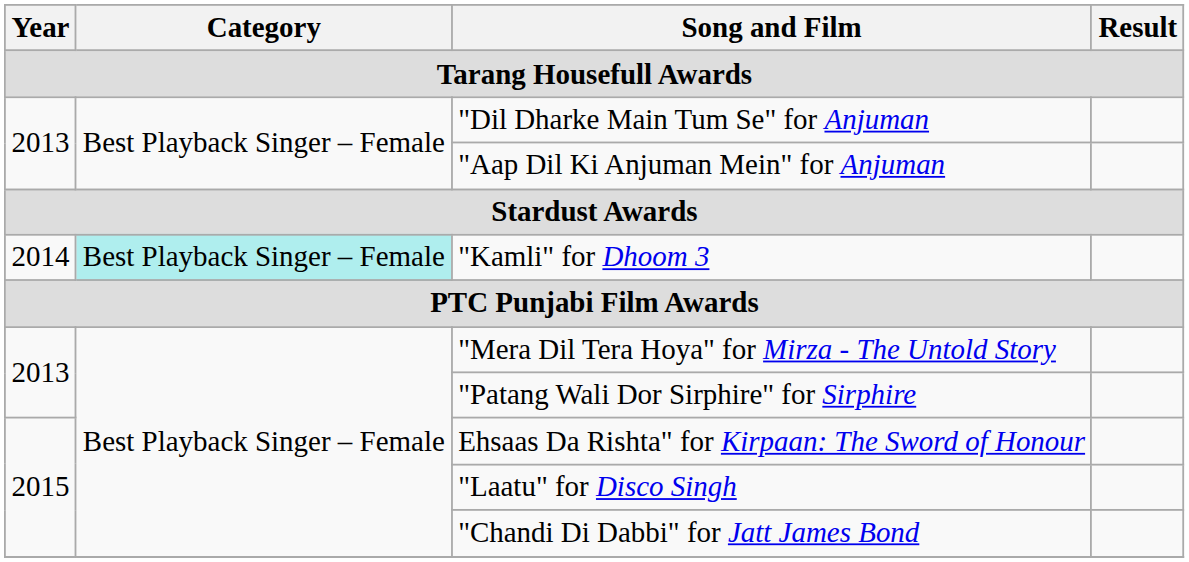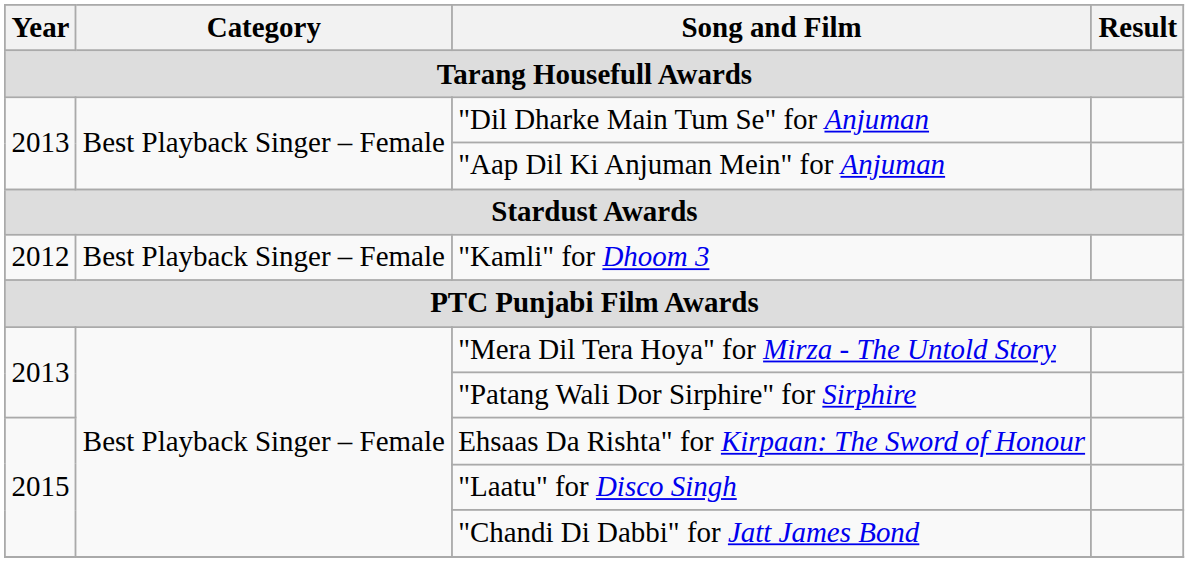(41, 257) 2014 -> (41, 257) 2012
(264, 257) paleturquoise background -> (264, 257) no background
